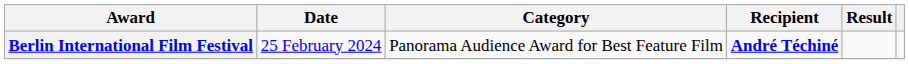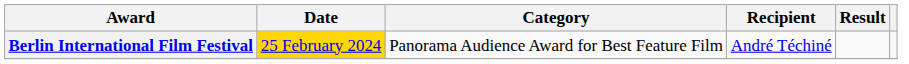(321, 44) no background -> (321, 44) gold background
(785, 44) bold -> (781, 44) normal
